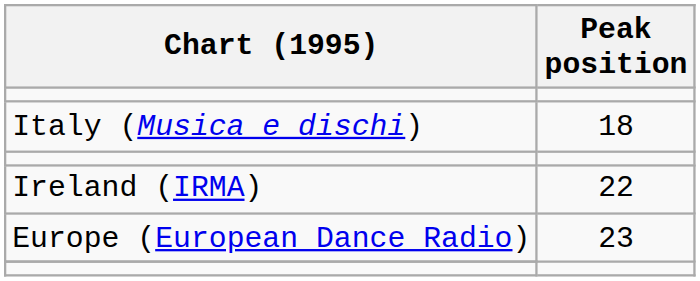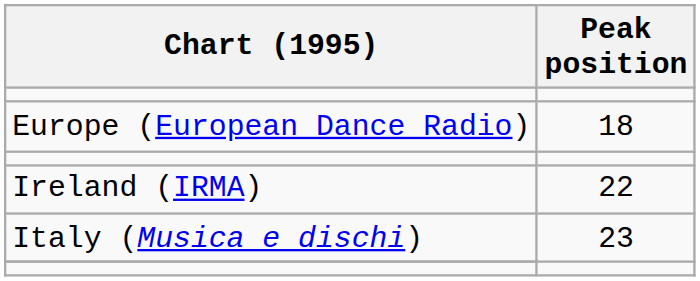(218, 126) Italy (Musica e dischi) -> (271, 126) Europe (European Dance Radio)
(271, 238) Europe (European Dance Radio) -> (218, 238) Italy (Musica e dischi)
